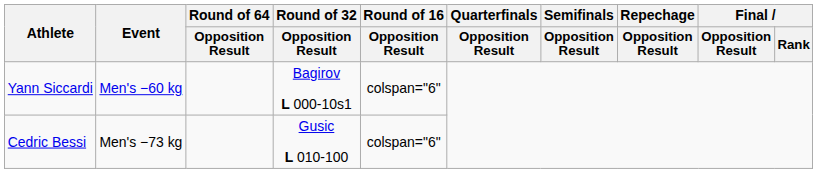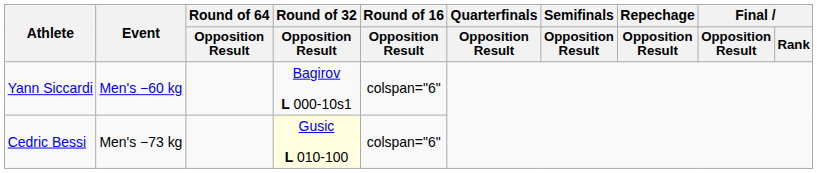(316, 142) no background -> (316, 142) lightyellow background
